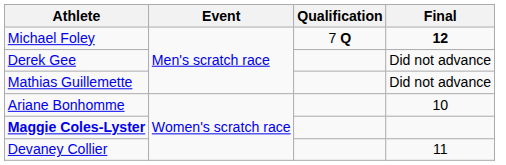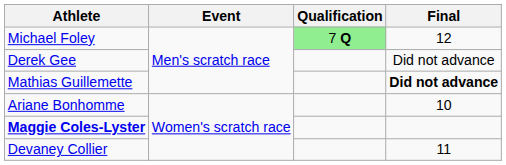(340, 38) no background -> (340, 38) lightgreen background
(440, 38) bold -> (444, 38) normal
(440, 83) normal -> (444, 83) bold
